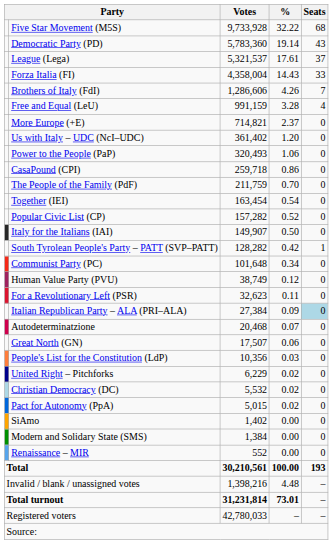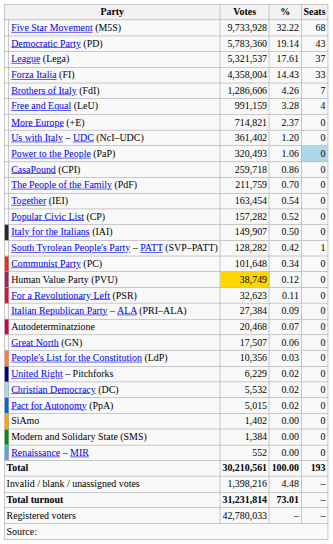(323, 153) no background -> (323, 153) lightblue background
(253, 279) no background -> (253, 279) gold background
(323, 311) lightblue background -> (323, 311) no background
